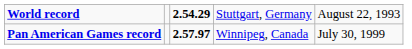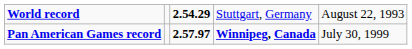(262, 34) normal -> (266, 34) bold
